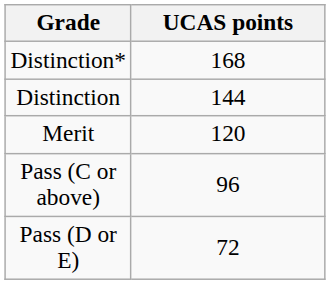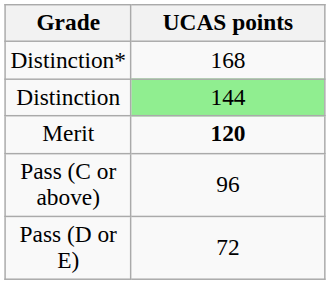(228, 97) no background -> (228, 97) lightgreen background
(228, 134) normal -> (228, 134) bold
